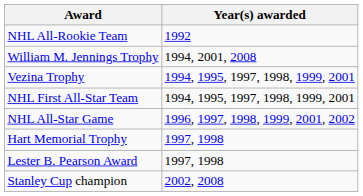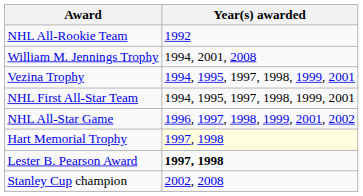(194, 139) no background -> (194, 139) lightyellow background
(194, 160) normal -> (194, 160) bold
